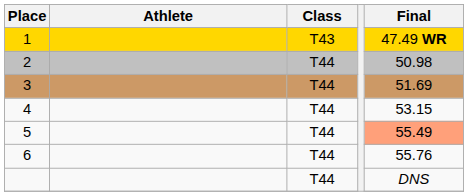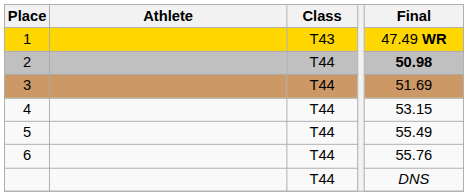(414, 62) normal -> (414, 62) bold
(414, 132) lightsalmon background -> (414, 132) no background
